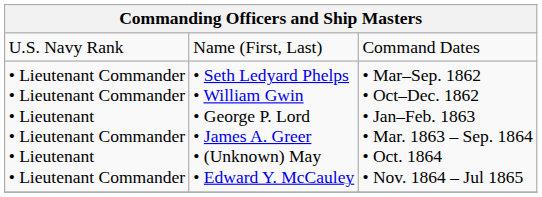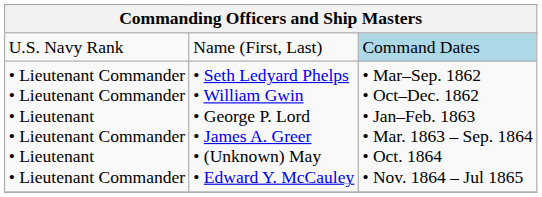(421, 46) no background -> (421, 46) lightblue background
